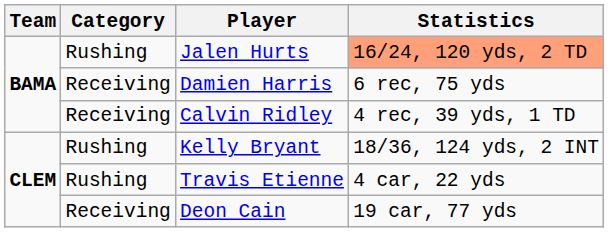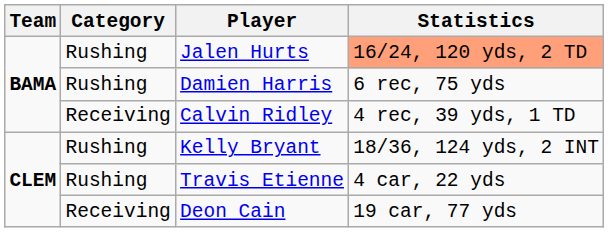(118, 84) Receiving -> (106, 84) Rushing
